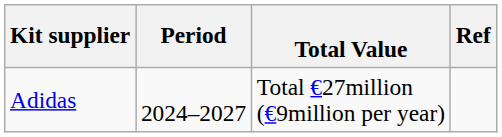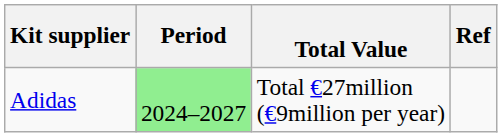(194, 100) no background -> (194, 100) lightgreen background
